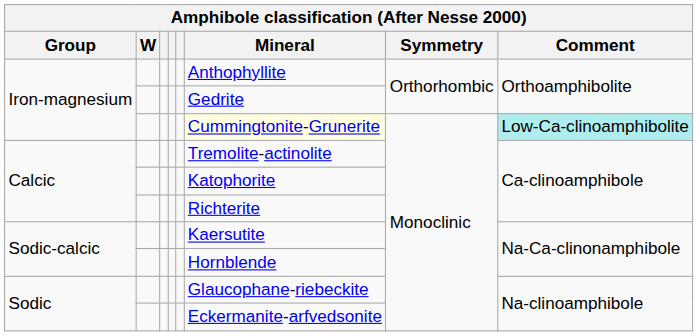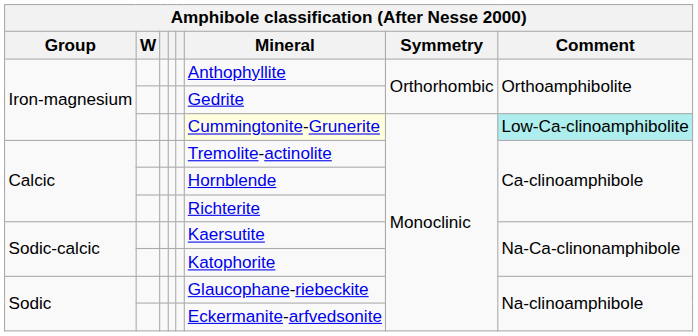(232, 180) Katophorite -> (232, 180) Hornblende
(232, 262) Hornblende -> (232, 262) Katophorite
